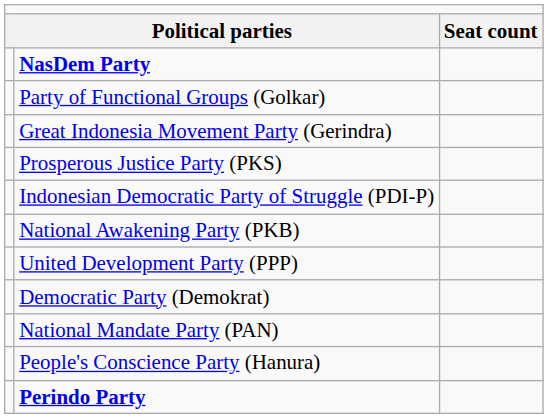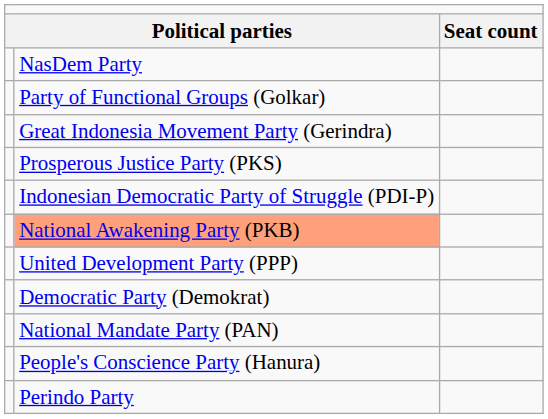(85, 64) bold -> (81, 64) normal
(159, 230) no background -> (159, 230) lightsalmon background
(82, 396) bold -> (76, 396) normal
